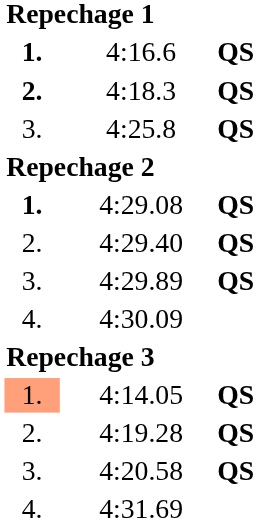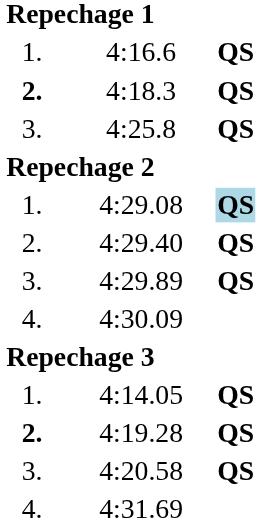(32, 52) bold -> (32, 52) normal
(32, 204) bold -> (32, 204) normal
(236, 204) no background -> (236, 204) lightblue background
(32, 394) lightsalmon background -> (32, 394) no background
(32, 433) normal -> (32, 433) bold
